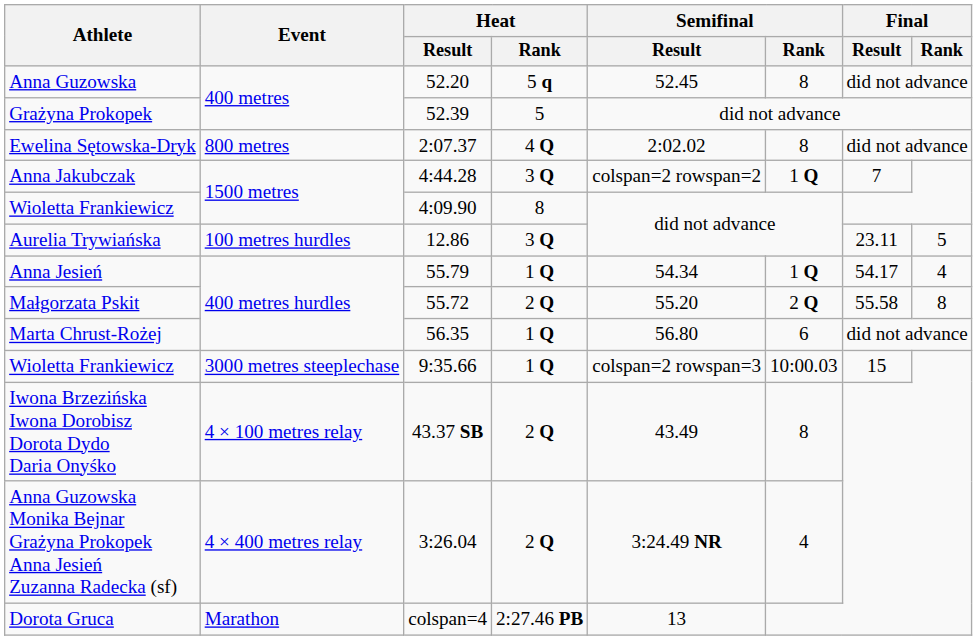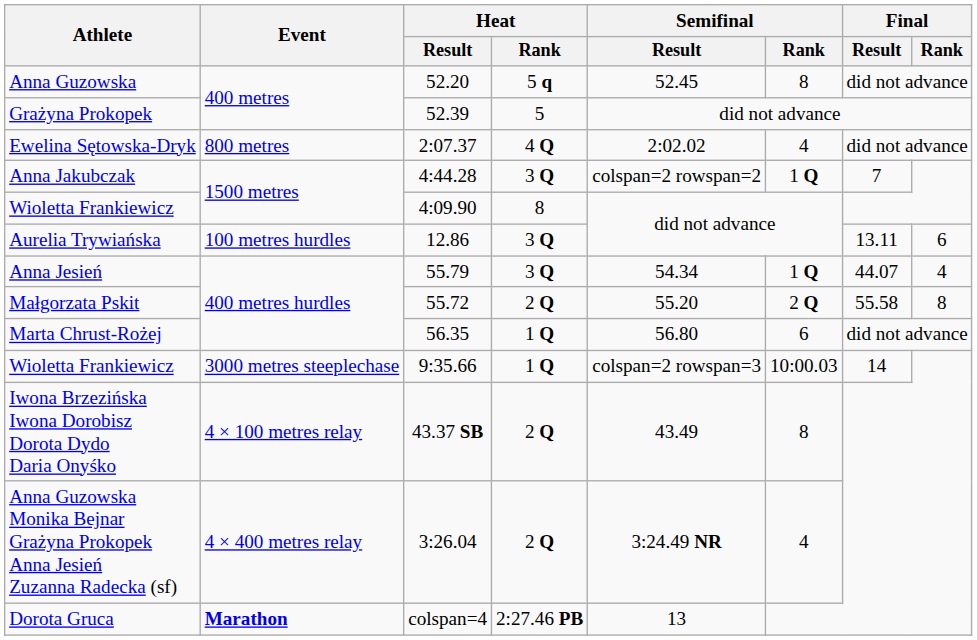(804, 145) 8 -> (804, 145) 4
(877, 240) 23.11 -> (877, 240) 13.11
(942, 240) 5 -> (942, 240) 6
(540, 271) 1 Q -> (540, 271) 3 Q
(877, 271) 54.17 -> (877, 271) 44.07
(877, 366) 15 -> (877, 366) 14
(242, 619) normal -> (246, 619) bold
